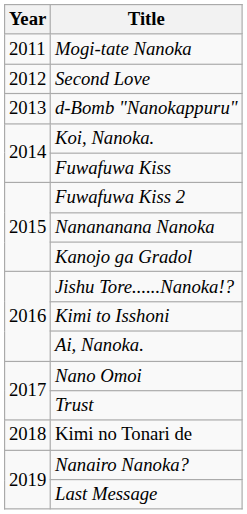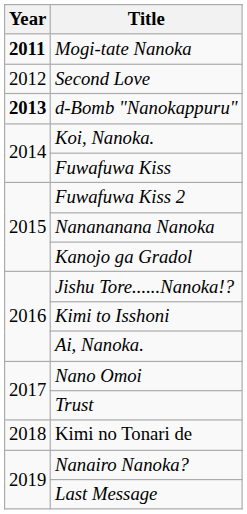(27, 49) normal -> (27, 49) bold
(28, 108) normal -> (28, 108) bold
